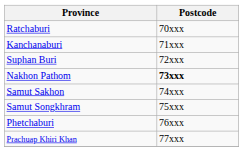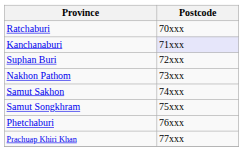(171, 44) no background -> (171, 44) lavender background
(171, 76) bold -> (171, 76) normal
